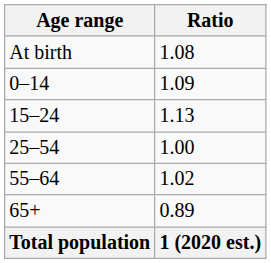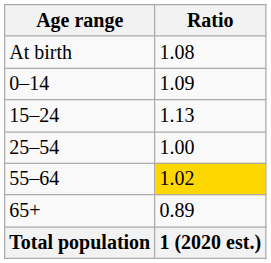(177, 178) no background -> (177, 178) gold background
